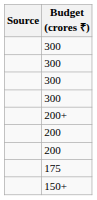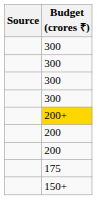(56, 115) no background -> (56, 115) gold background
